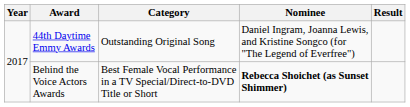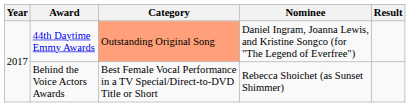(158, 41) no background -> (158, 41) lightsalmon background
(305, 82) bold -> (302, 82) normal
